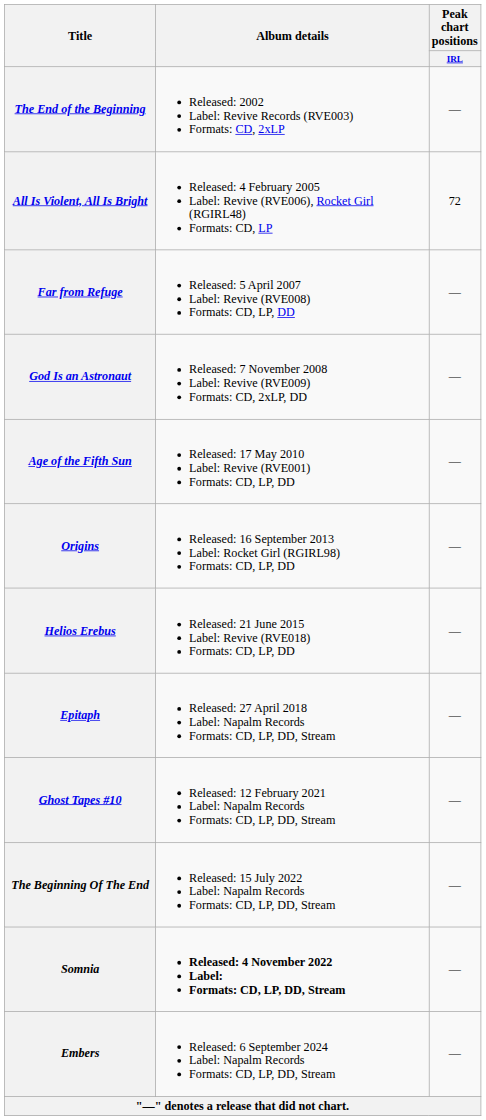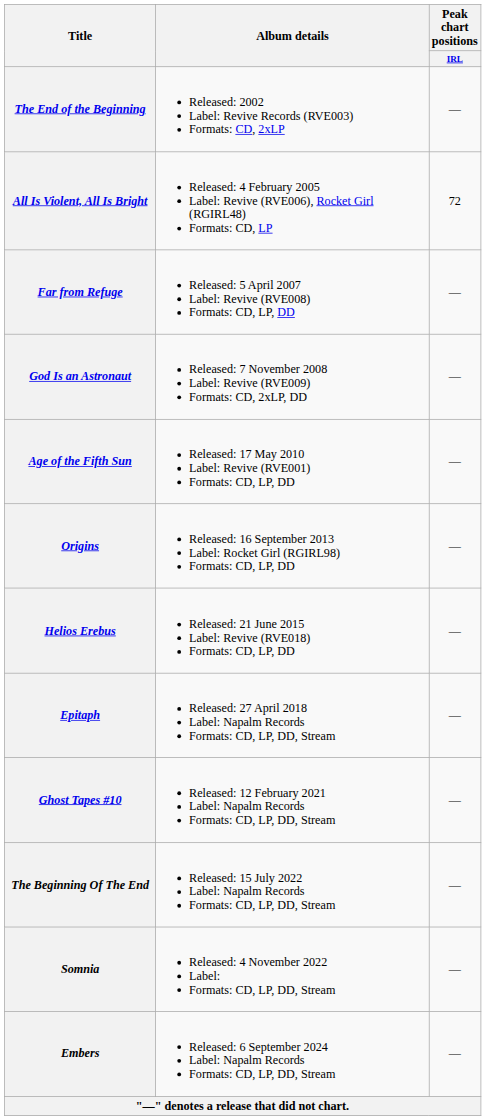(292, 976) bold -> (292, 976) normal
